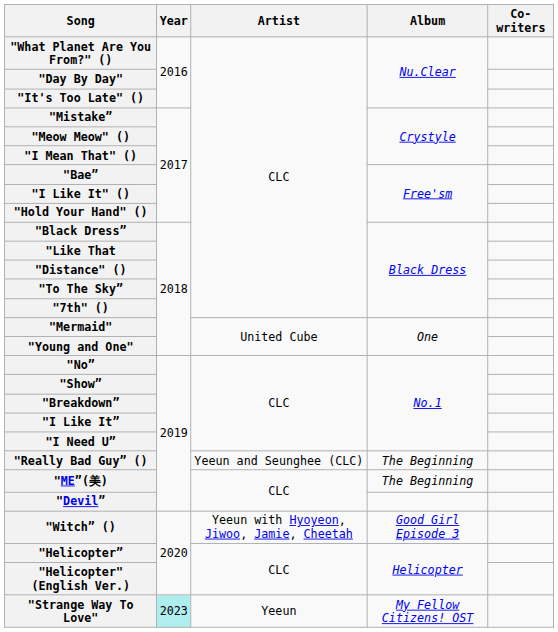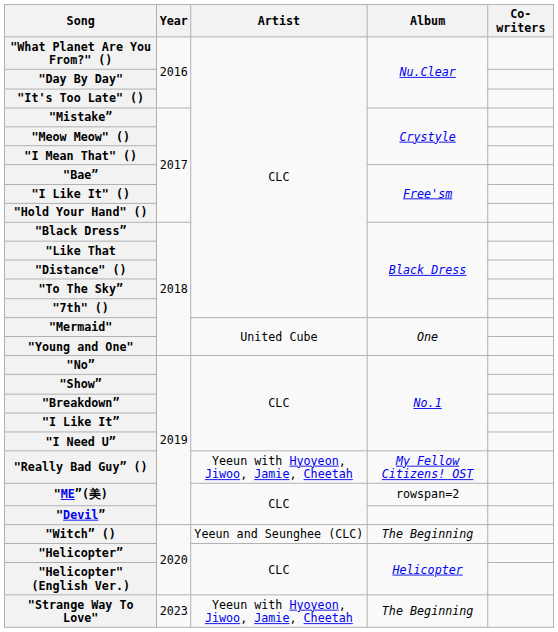(279, 460) Yeeun and Seunghee (CLC) -> (279, 467) Yeeun with Hyoyeon, Jiwoo, Jamie, Cheetah
(428, 460) The Beginning -> (428, 467) My Fellow Citizens! OST
(428, 481) The Beginning -> (428, 494) rowspan=2
(279, 527) Yeeun with Hyoyeon, Jiwoo, Jamie, Cheetah -> (279, 534) Yeeun and Seunghee (CLC)
(428, 527) Good Girl Episode 3 -> (428, 534) The Beginning
(174, 611) paleturquoise background -> (174, 611) no background
(279, 611) Yeeun -> (279, 611) Yeeun with Hyoyeon, Jiwoo, Jamie, Cheetah
(428, 611) My Fellow Citizens! OST -> (428, 611) The Beginning
